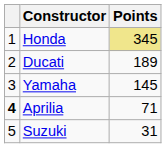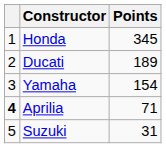(145, 39) khaki background -> (145, 39) no background
(145, 86) 145 -> (145, 86) 154
